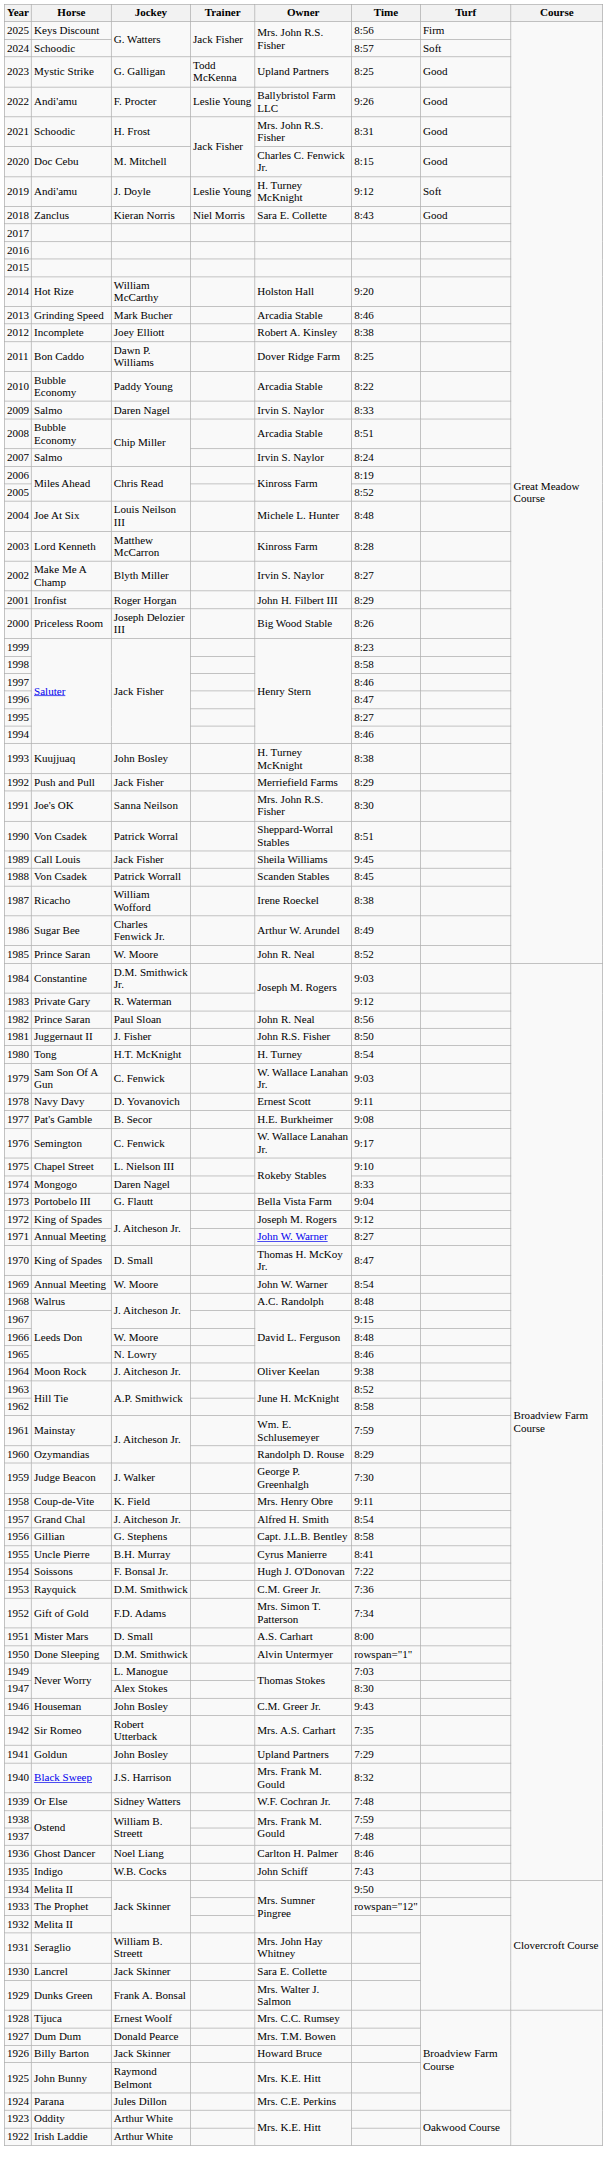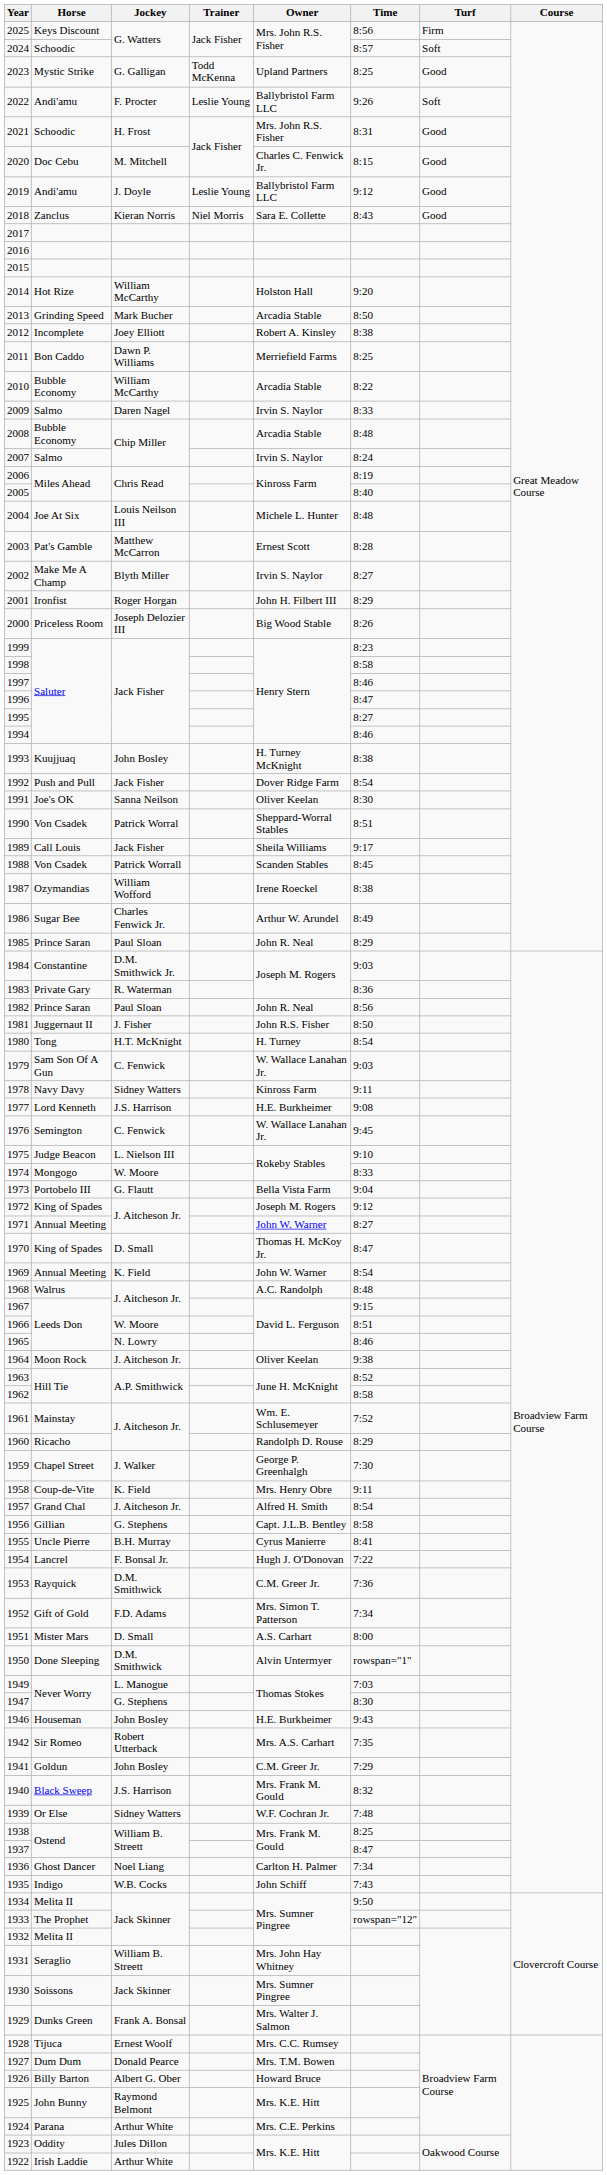(435, 101) Good -> (431, 101) Soft
(280, 191) H. Turney McKnight -> (295, 191) Ballybristol Farm LLC
(432, 191) Soft -> (434, 191) Good
(364, 315) 8:46 -> (363, 315) 8:50
(299, 356) Dover Ridge Farm -> (296, 356) Merriefield Farms
(143, 386) Paddy Young -> (136, 386) William McCarthy
(364, 433) 8:51 -> (363, 433) 8:48
(364, 492) 8:52 -> (363, 492) 8:40
(65, 546) Lord Kenneth -> (63, 546) Pat's Gamble
(287, 546) Kinross Farm -> (283, 546) Ernest Scott
(298, 782) Merriefield Farms -> (297, 782) Dover Ridge Farm
(364, 782) 8:29 -> (363, 782) 8:54
(290, 806) Mrs. John R.S. Fisher -> (287, 799) Oliver Keelan
(364, 859) 9:45 -> (363, 847) 9:17
(52, 901) Ricacho -> (62, 888) Ozymandias
(136, 954) W. Moore -> (138, 942) Paul Sloan
(364, 954) 8:52 -> (363, 942) 8:29
(364, 1002) 9:12 -> (363, 989) 8:36
(147, 1102) D. Yovanovich -> (147, 1089) Sidney Watters
(284, 1102) Ernest Scott -> (286, 1089) Kinross Farm
(63, 1119) Pat's Gamble -> (65, 1107) Lord Kenneth
(133, 1119) B. Secor -> (143, 1107) J.S. Harrison
(364, 1143) 9:17 -> (363, 1130) 9:45
(64, 1167) Chapel Street -> (65, 1154) Judge Beacon
(142, 1184) Daren Nagel -> (136, 1172) W. Moore
(136, 1284) W. Moore -> (132, 1272) K. Field
(364, 1337) 8:48 -> (363, 1324) 8:51
(364, 1430) 7:59 -> (363, 1418) 7:52
(62, 1454) Ozymandias -> (52, 1442) Ricacho
(65, 1478) Judge Beacon -> (64, 1465) Chapel Street
(53, 1571) Soissons -> (51, 1559) Lancrel
(141, 1689) Alex Stokes -> (141, 1701) G. Stephens
(289, 1706) C.M. Greer Jr. -> (294, 1719) H.E. Burkheimer
(293, 1754) Upland Partners -> (288, 1766) C.M. Greer Jr.
(364, 1819) 7:59 -> (363, 1831) 8:25
(364, 1836) 7:48 -> (363, 1849) 8:47
(364, 1854) 8:46 -> (363, 1866) 7:34
(51, 1971) Lancrel -> (53, 1990) Soissons
(292, 1971) Sara E. Collette -> (285, 1990) Mrs. Sumner Pingree
(142, 2054) Jack Skinner -> (147, 2079) Albert G. Ober
(140, 2101) Jules Dillon -> (144, 2126) Arthur White
(143, 2119) Arthur White -> (141, 2144) Jules Dillon
